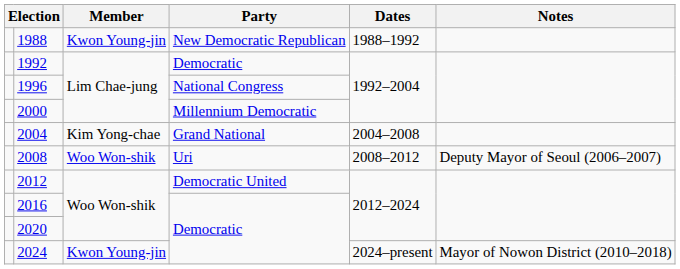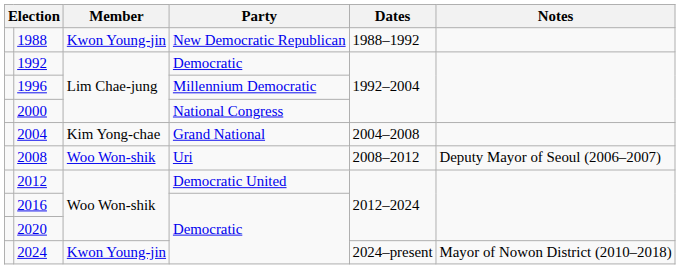(228, 87) National Congress -> (245, 87) Millennium Democratic
(245, 110) Millennium Democratic -> (228, 110) National Congress
